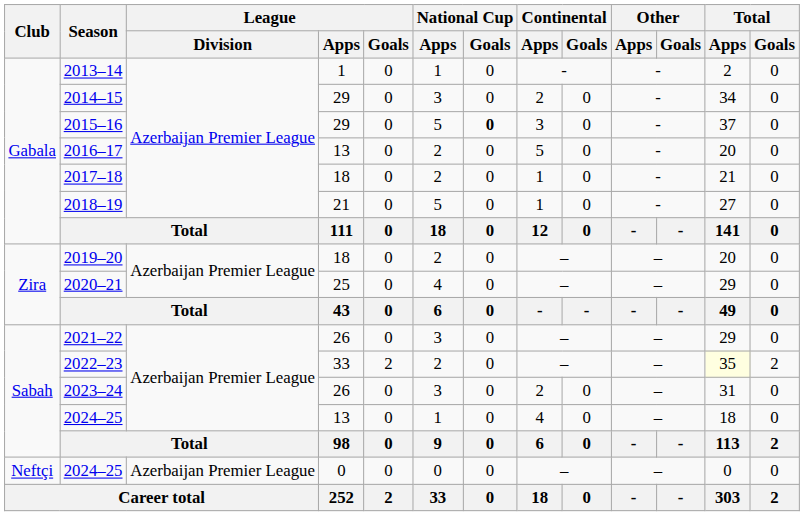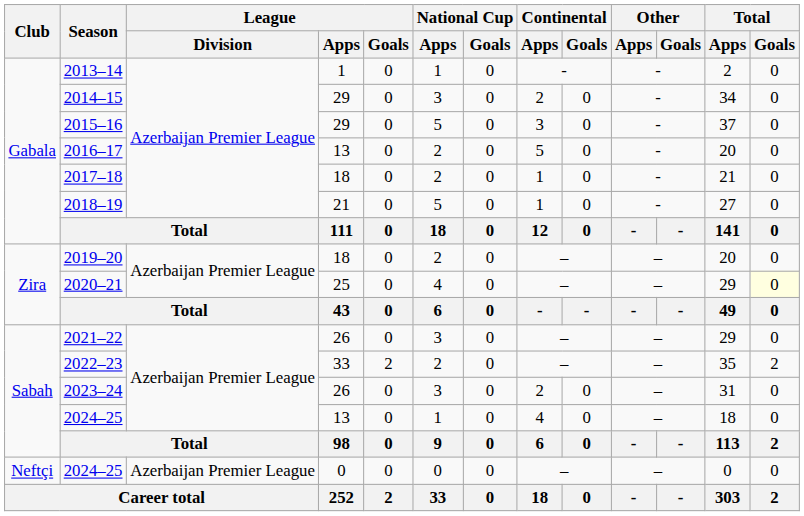(490, 124) bold -> (490, 124) normal
(775, 284) no background -> (775, 284) lightyellow background
(728, 364) lightyellow background -> (728, 364) no background
